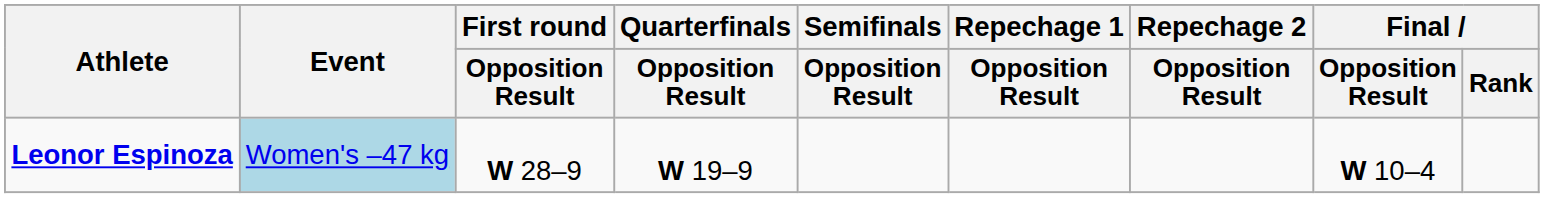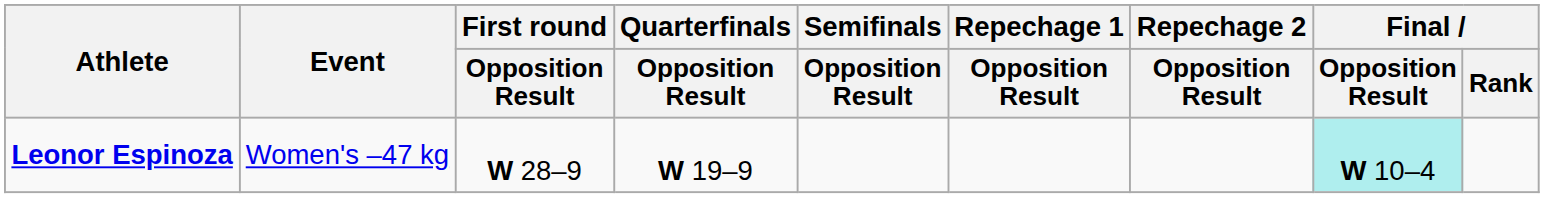(347, 155) lightblue background -> (347, 155) no background
(1388, 171) no background -> (1388, 171) paleturquoise background
